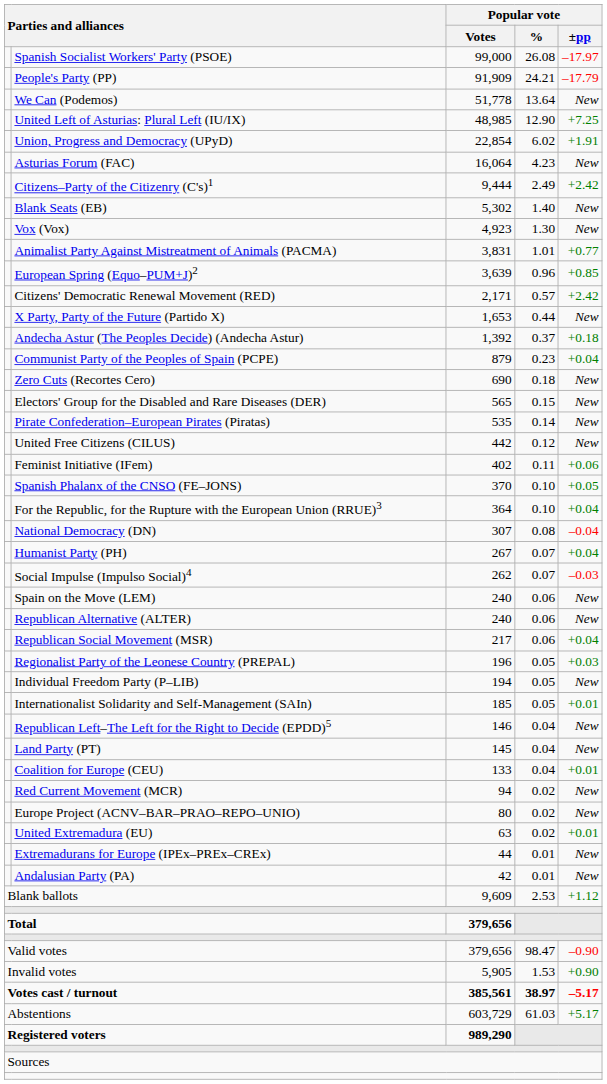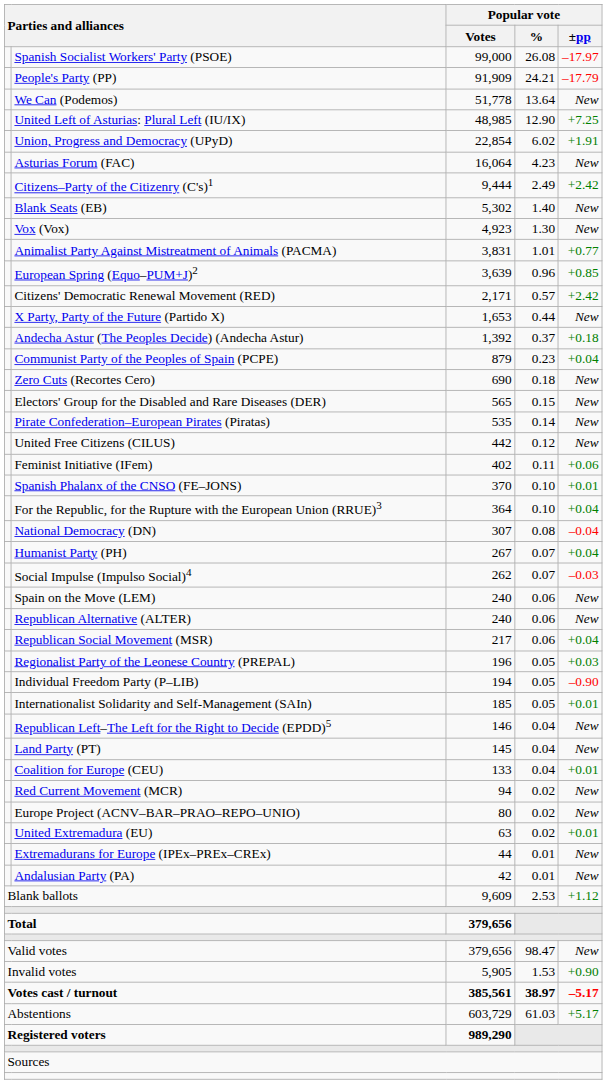(583, 485) +0.05 -> (583, 485) +0.01
(587, 682) New -> (584, 682) –0.90
(584, 950) –0.90 -> (587, 950) New
